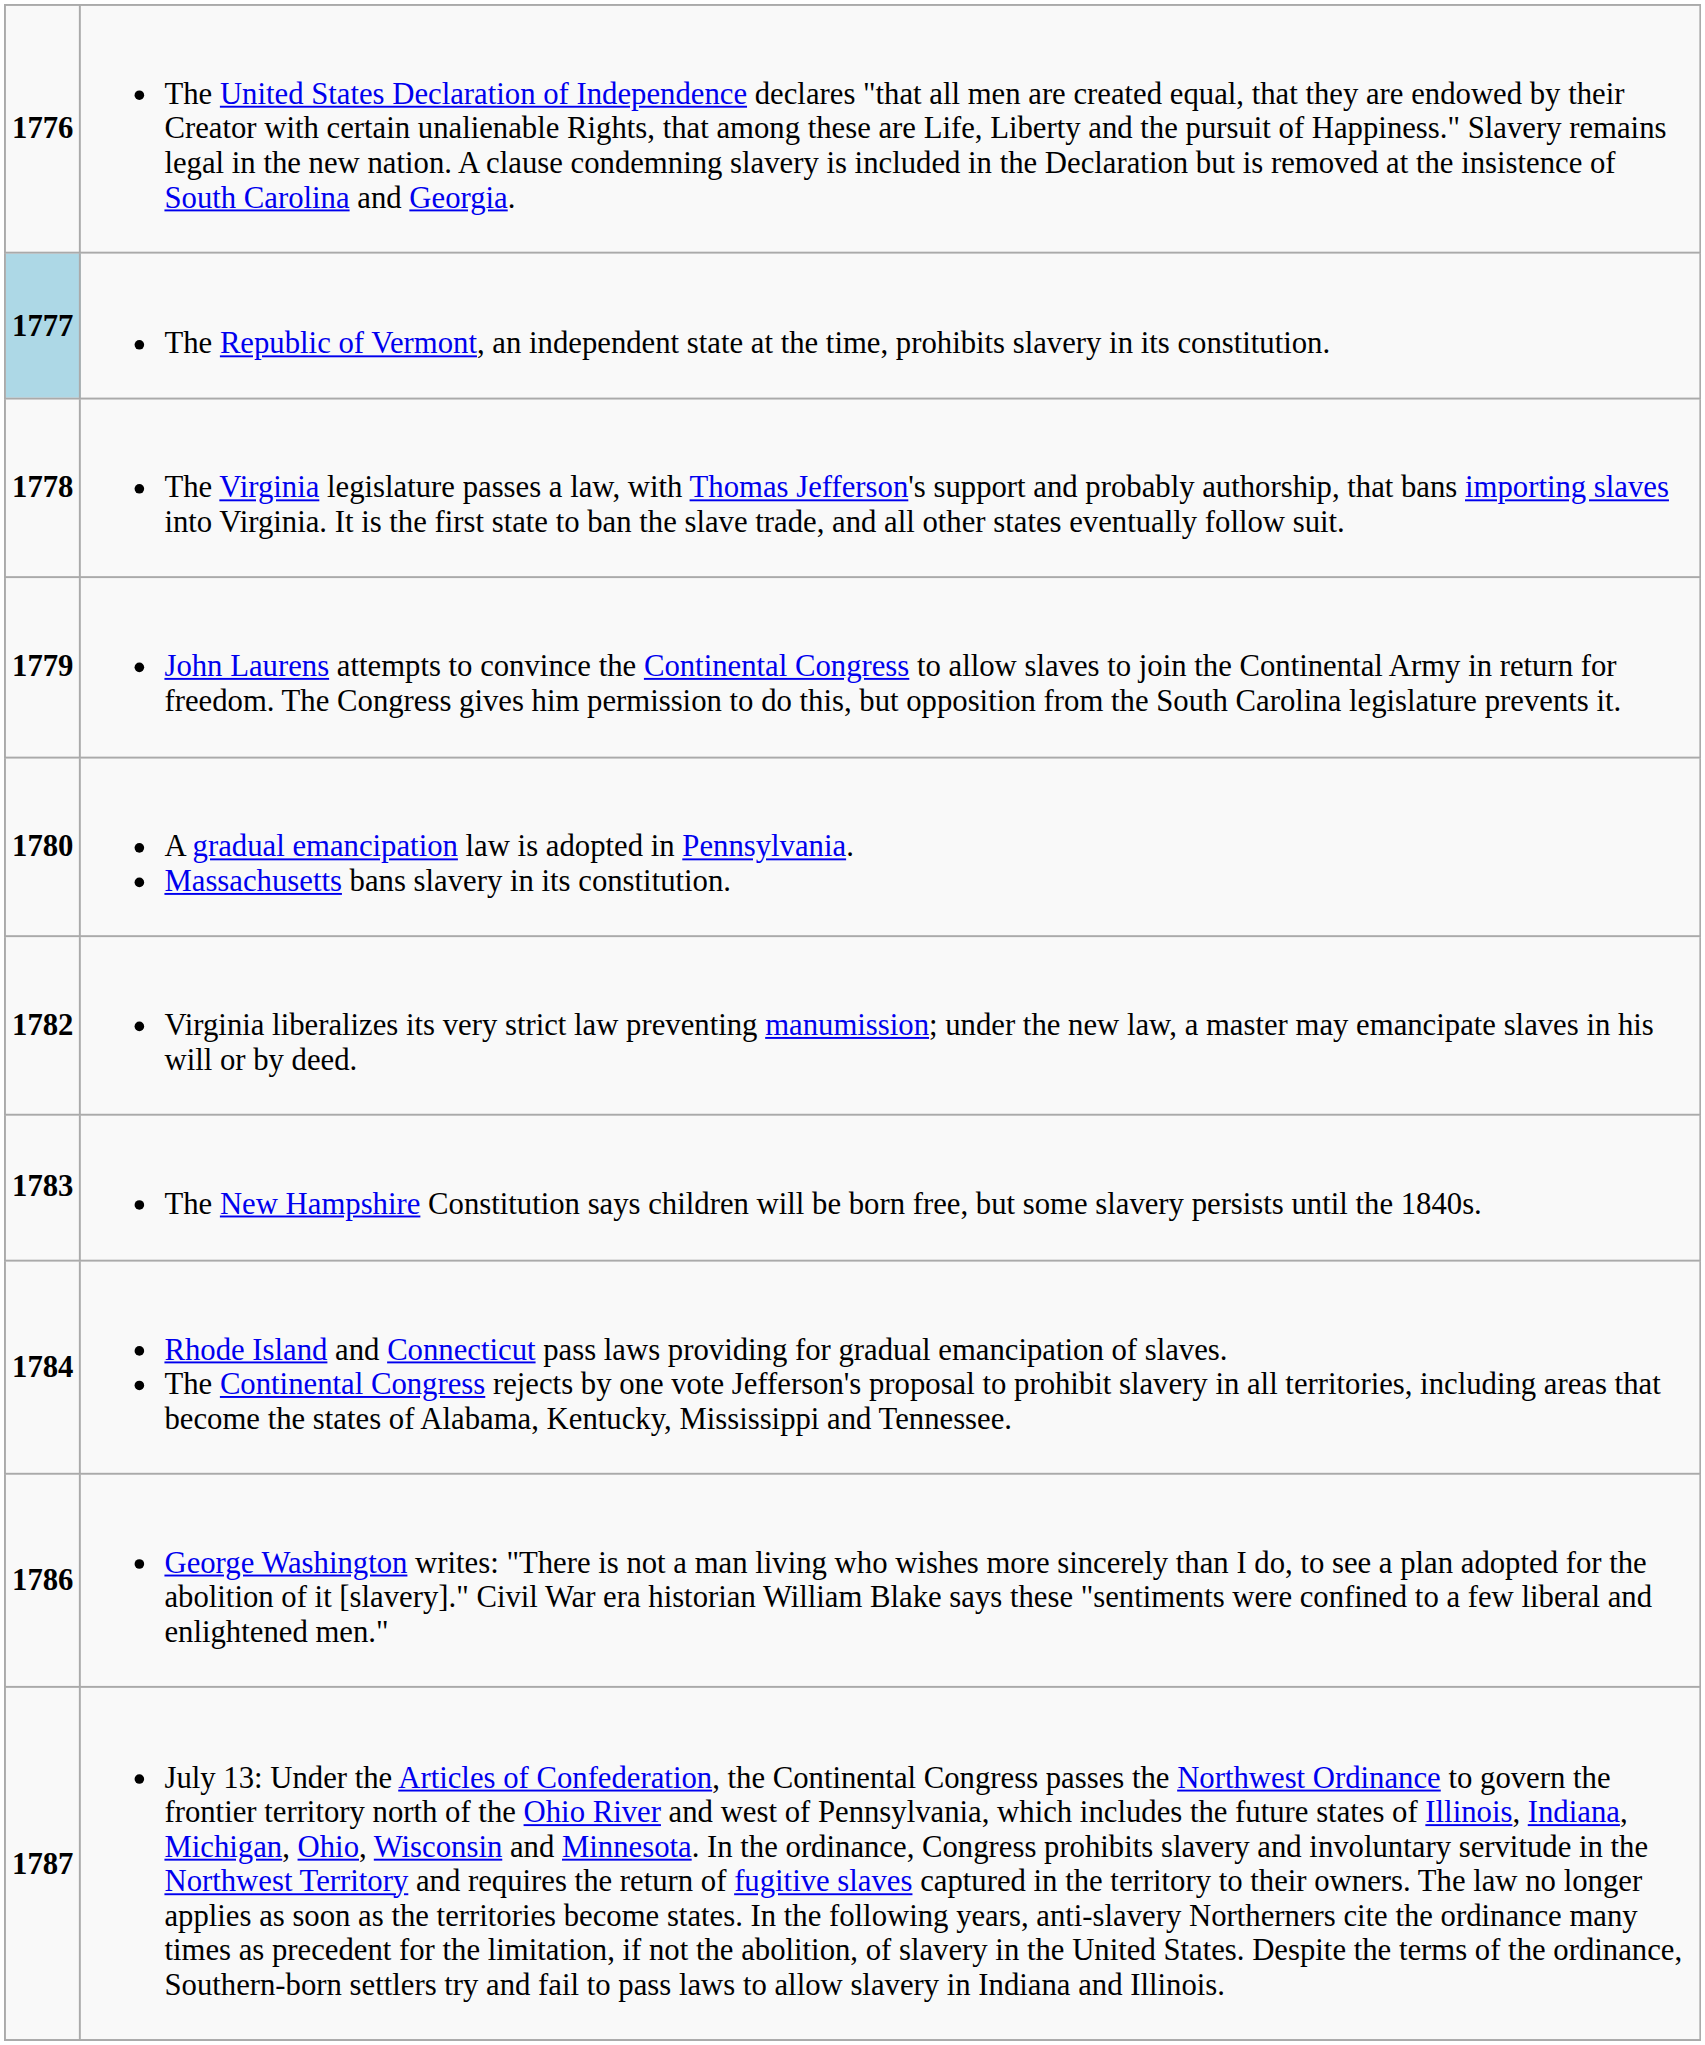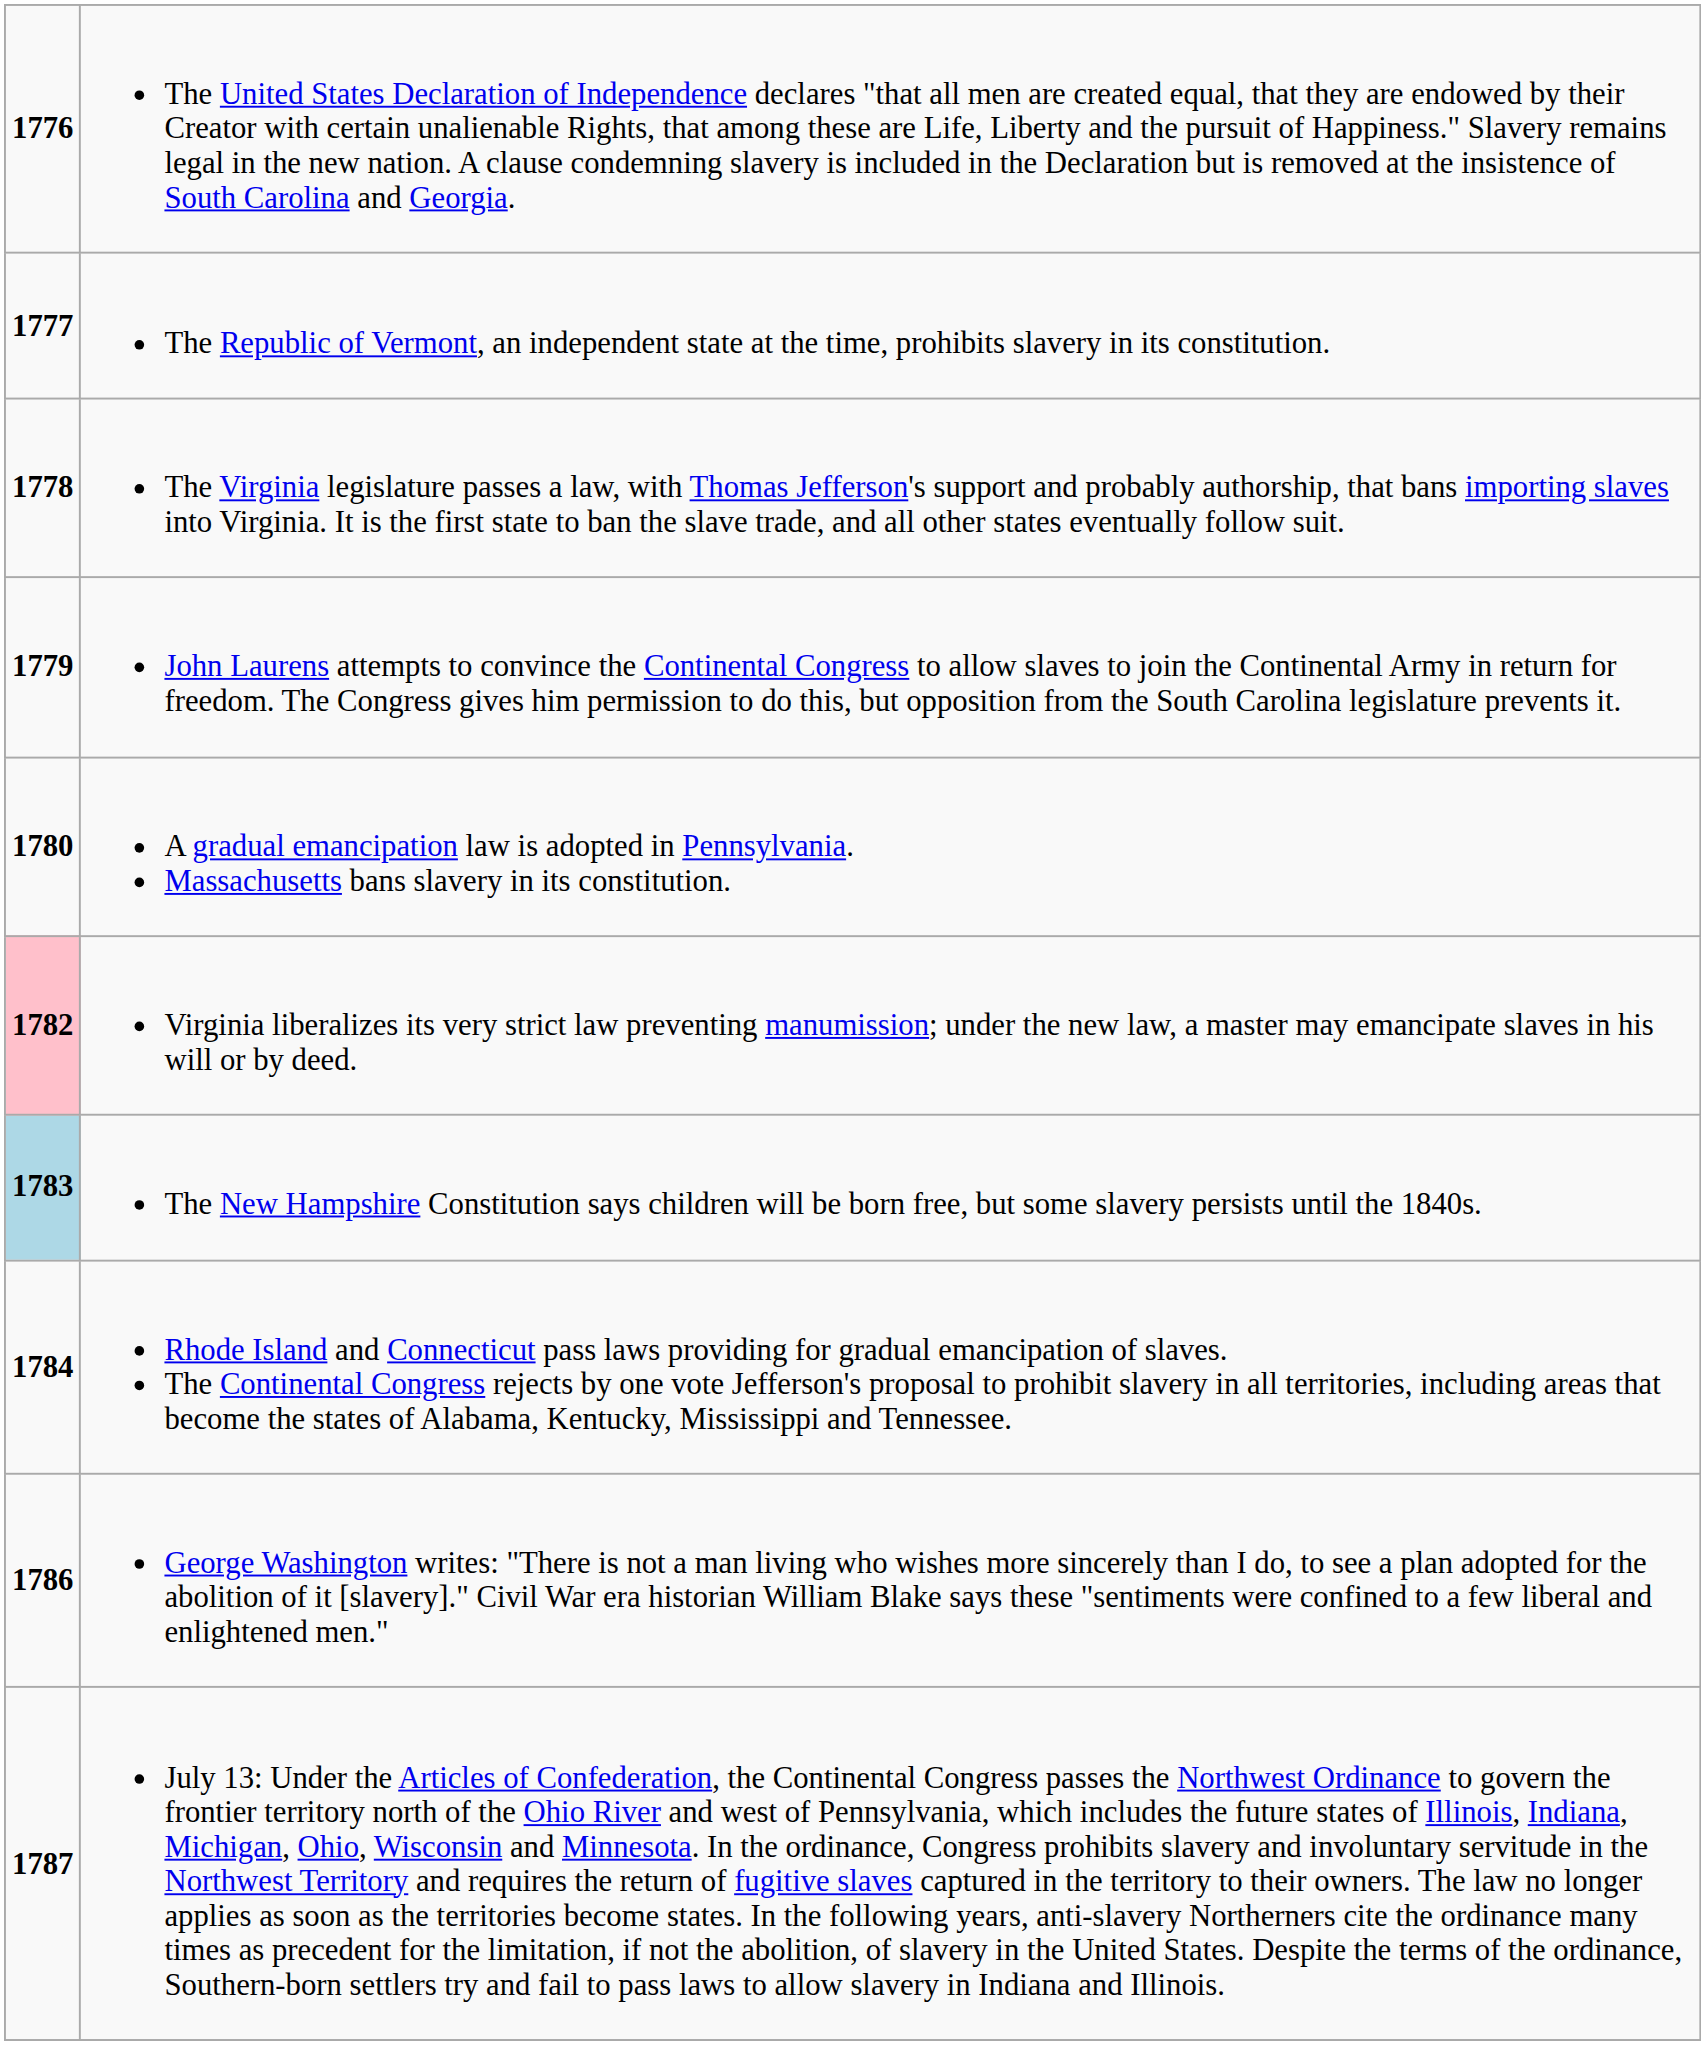(43, 325) lightblue background -> (43, 325) no background
(43, 1025) no background -> (43, 1025) pink background
(43, 1187) no background -> (43, 1187) lightblue background
